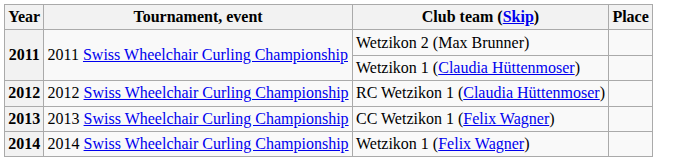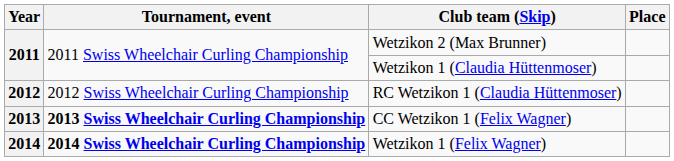(198, 118) normal -> (206, 118) bold
(198, 144) normal -> (206, 144) bold
